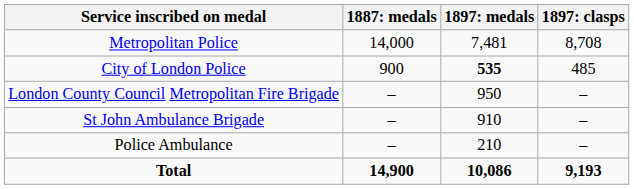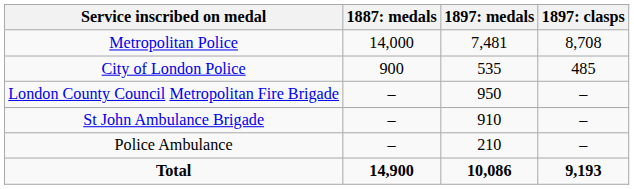(489, 68) bold -> (489, 68) normal
